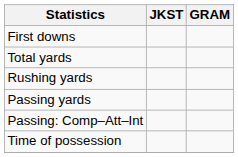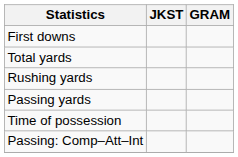rows swapped: (75, 120) <-> (64, 141)
